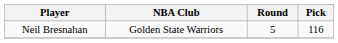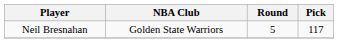(316, 29) 116 -> (316, 29) 117
